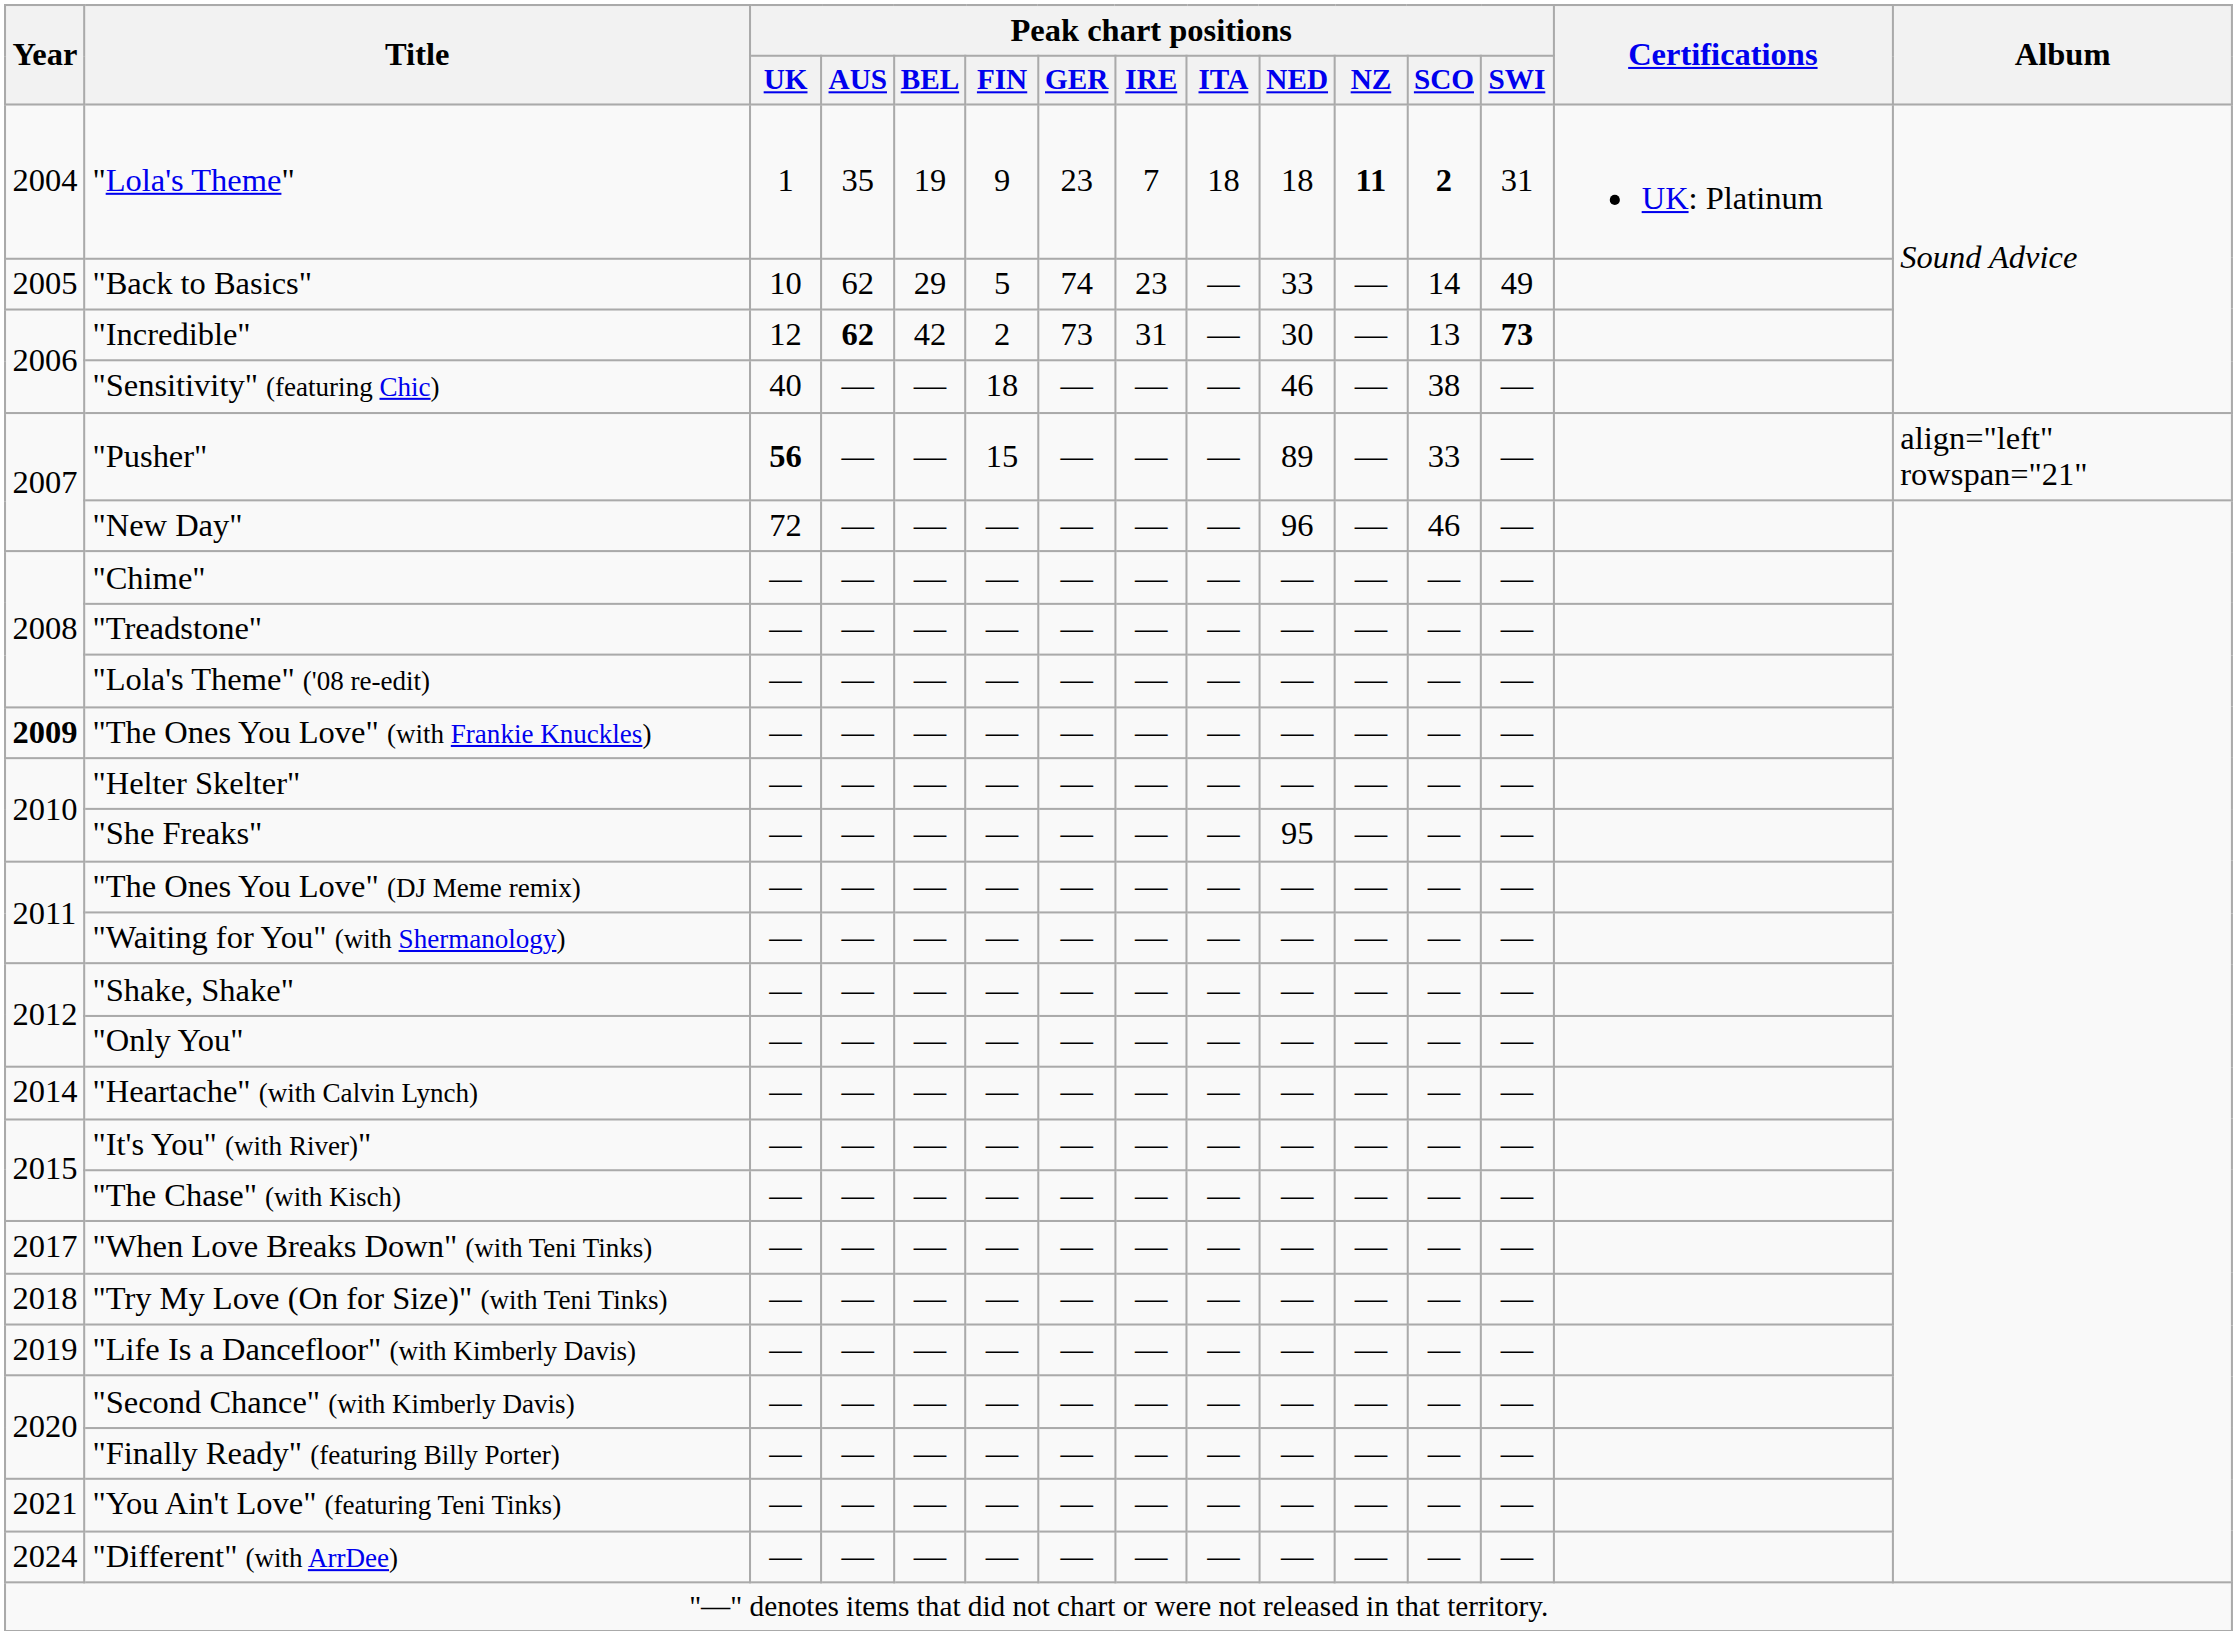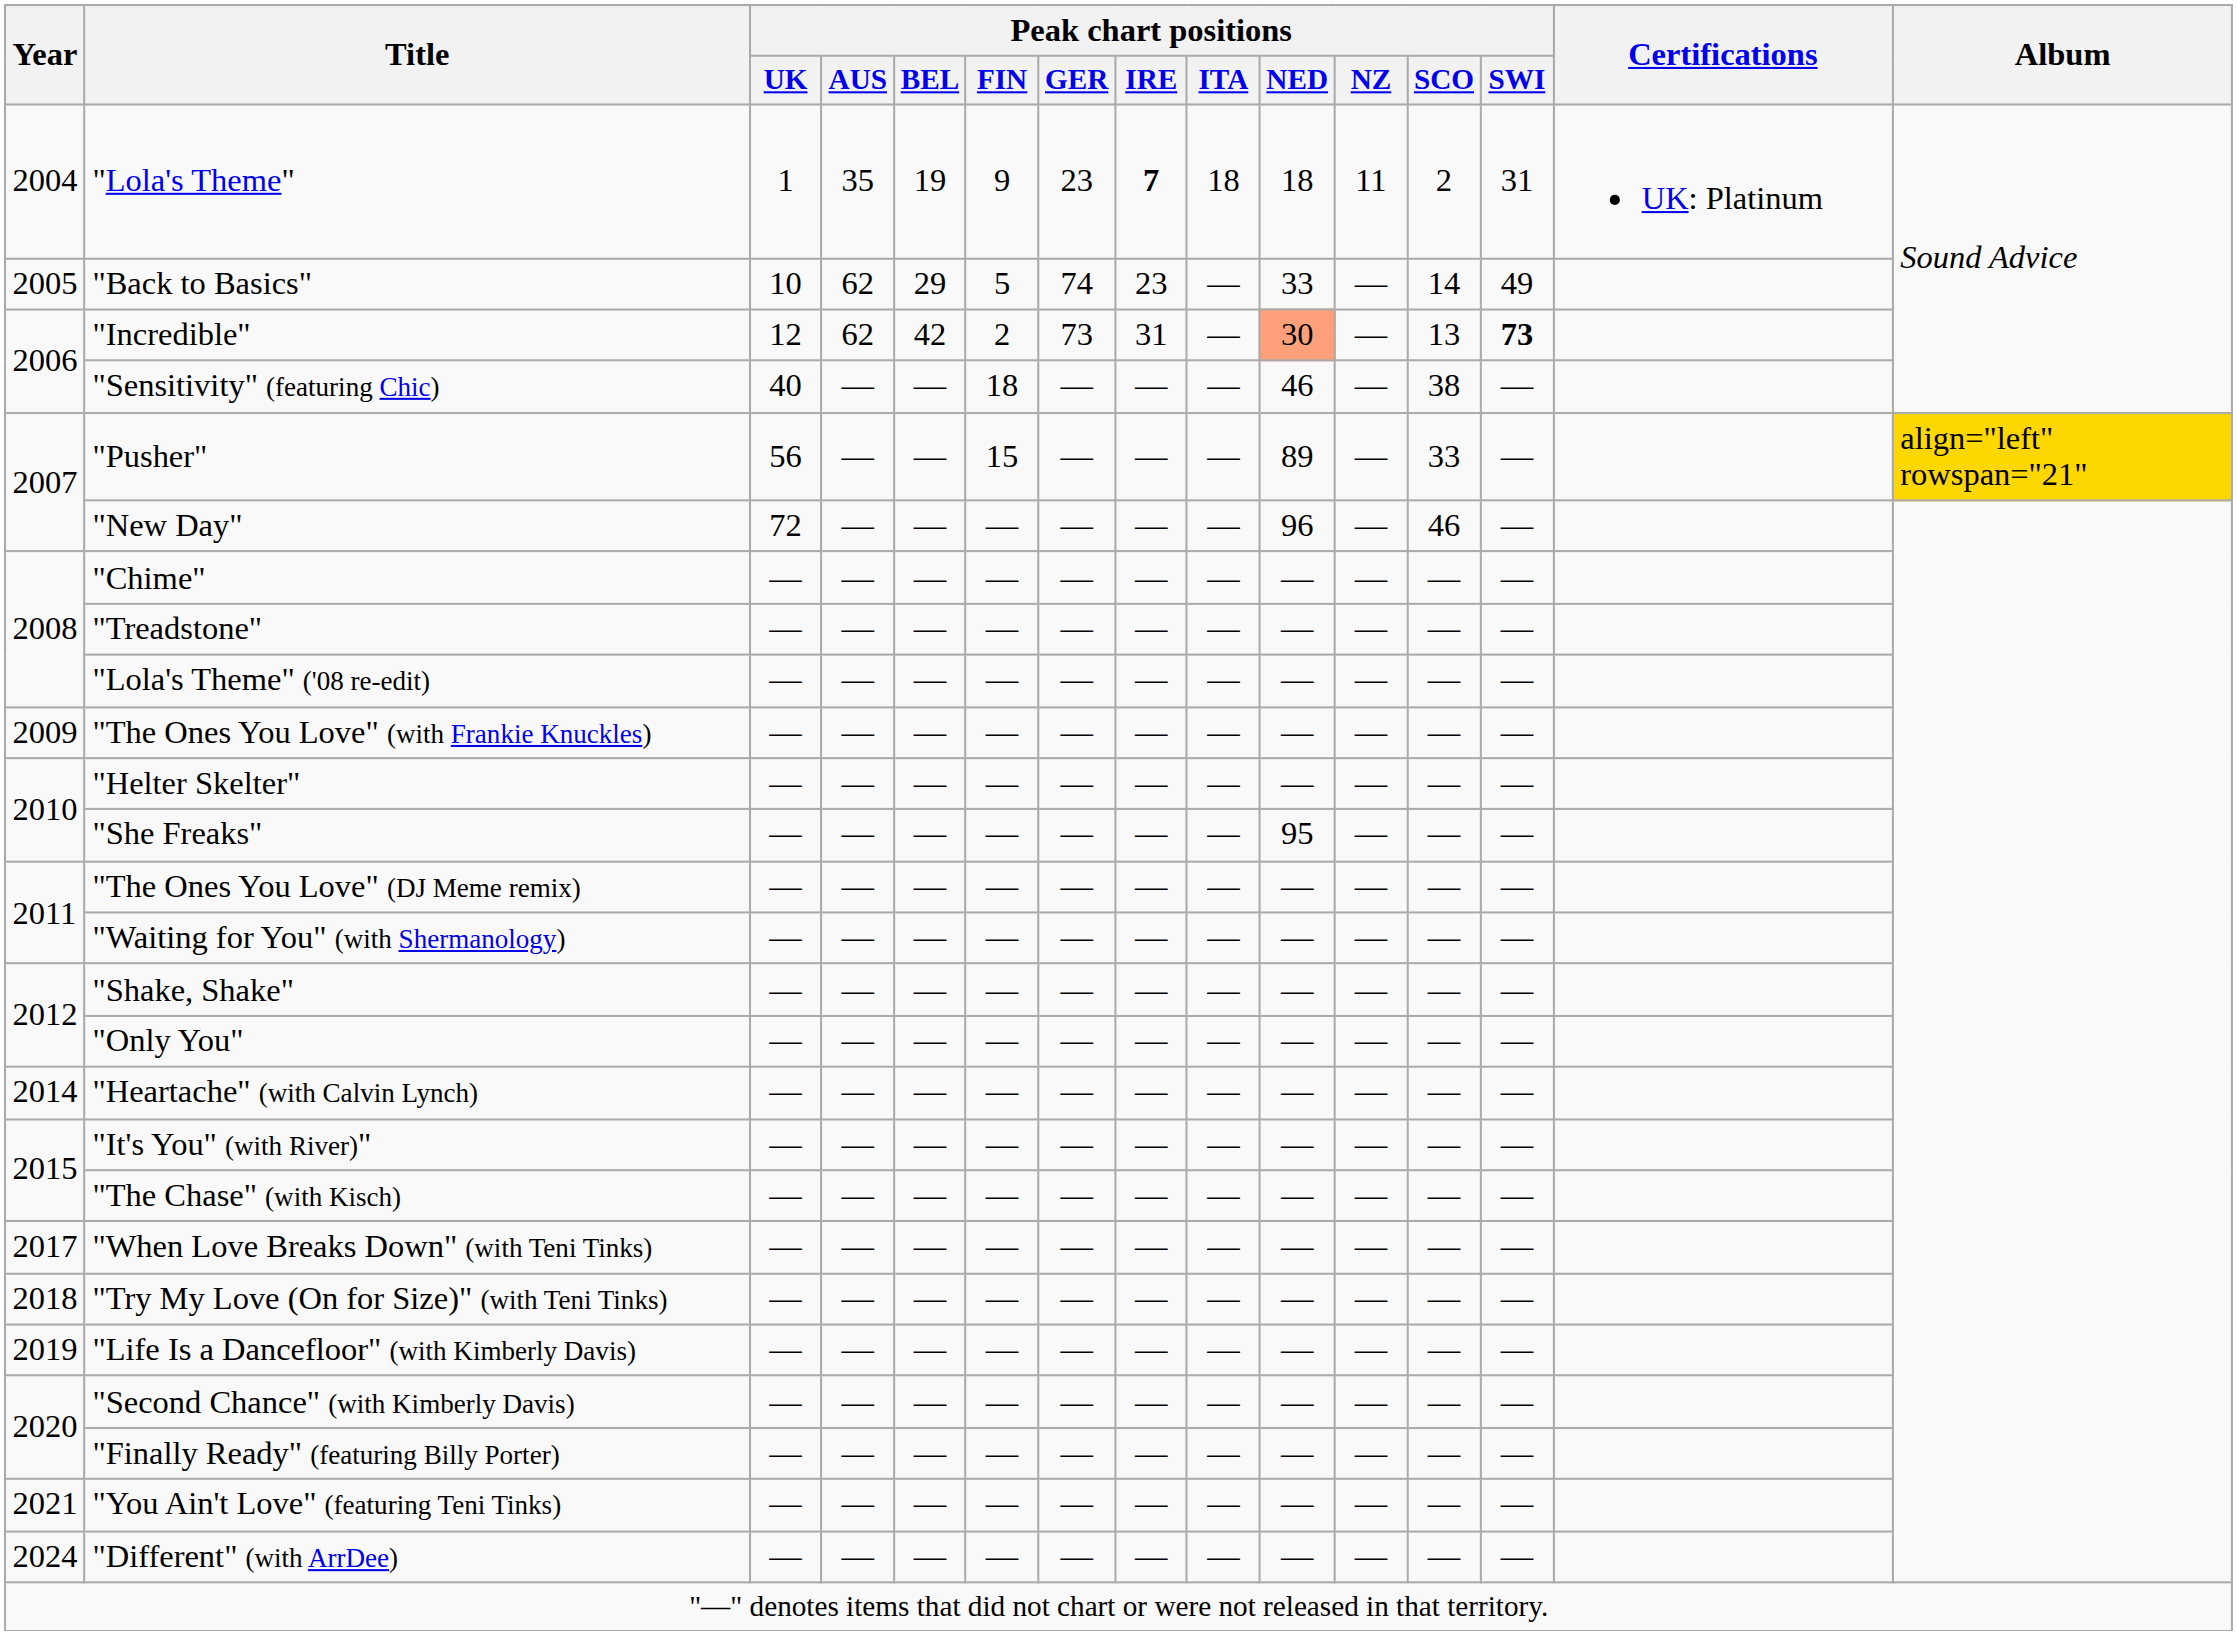(1151, 180) normal -> (1151, 180) bold
(1371, 180) bold -> (1371, 180) normal
(1444, 180) bold -> (1444, 180) normal
(858, 334) bold -> (858, 334) normal
(1297, 334) no background -> (1297, 334) lightsalmon background
(786, 455) bold -> (786, 455) normal
(1994, 455) no background -> (1994, 455) gold background
(45, 731) bold -> (45, 731) normal
